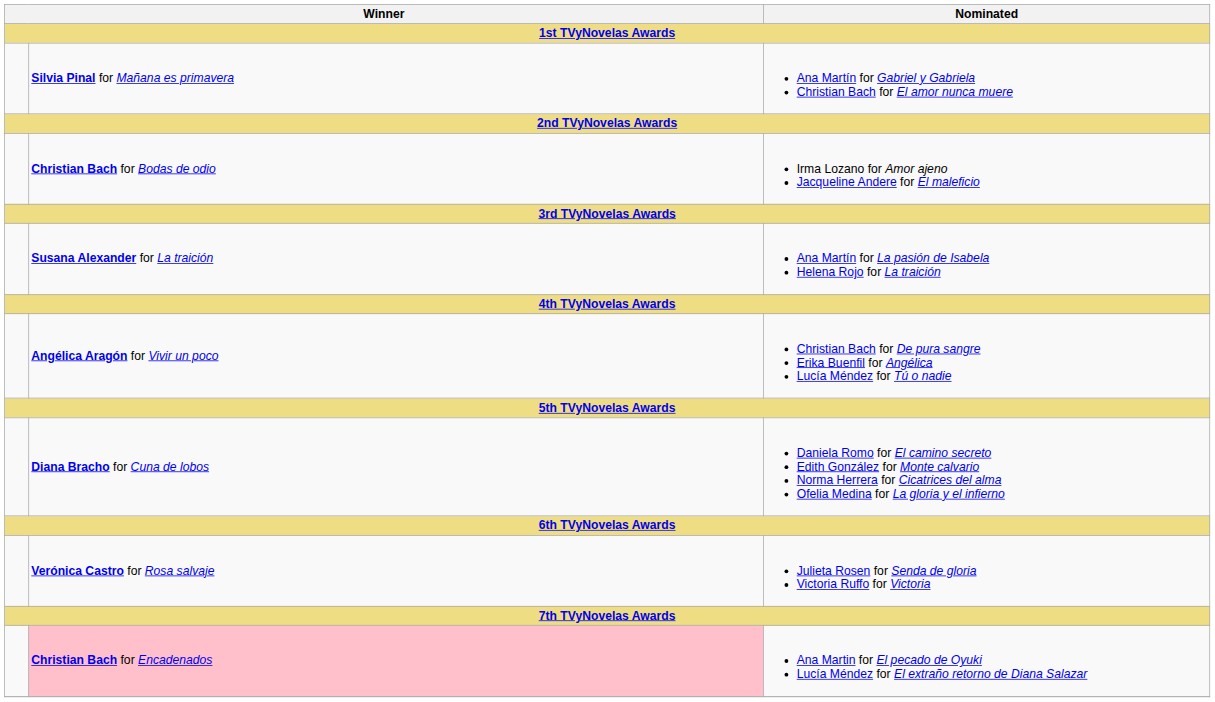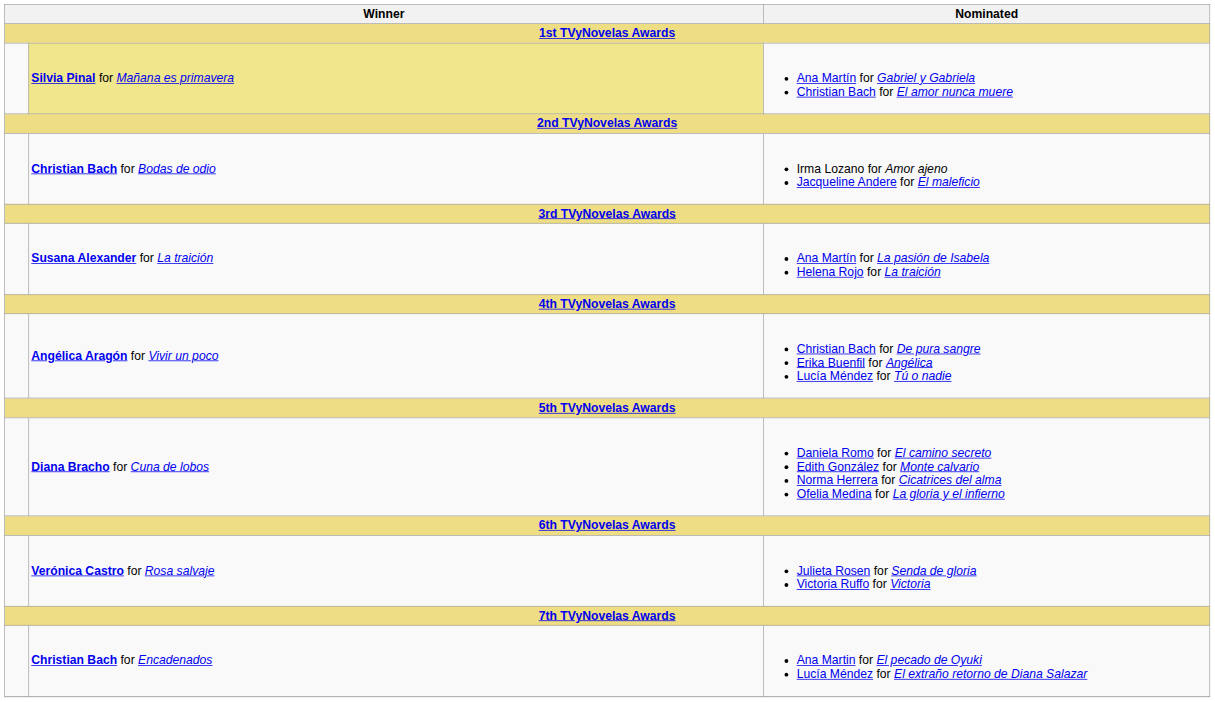(133, 78) no background -> (133, 78) khaki background
(122, 661) pink background -> (122, 661) no background
